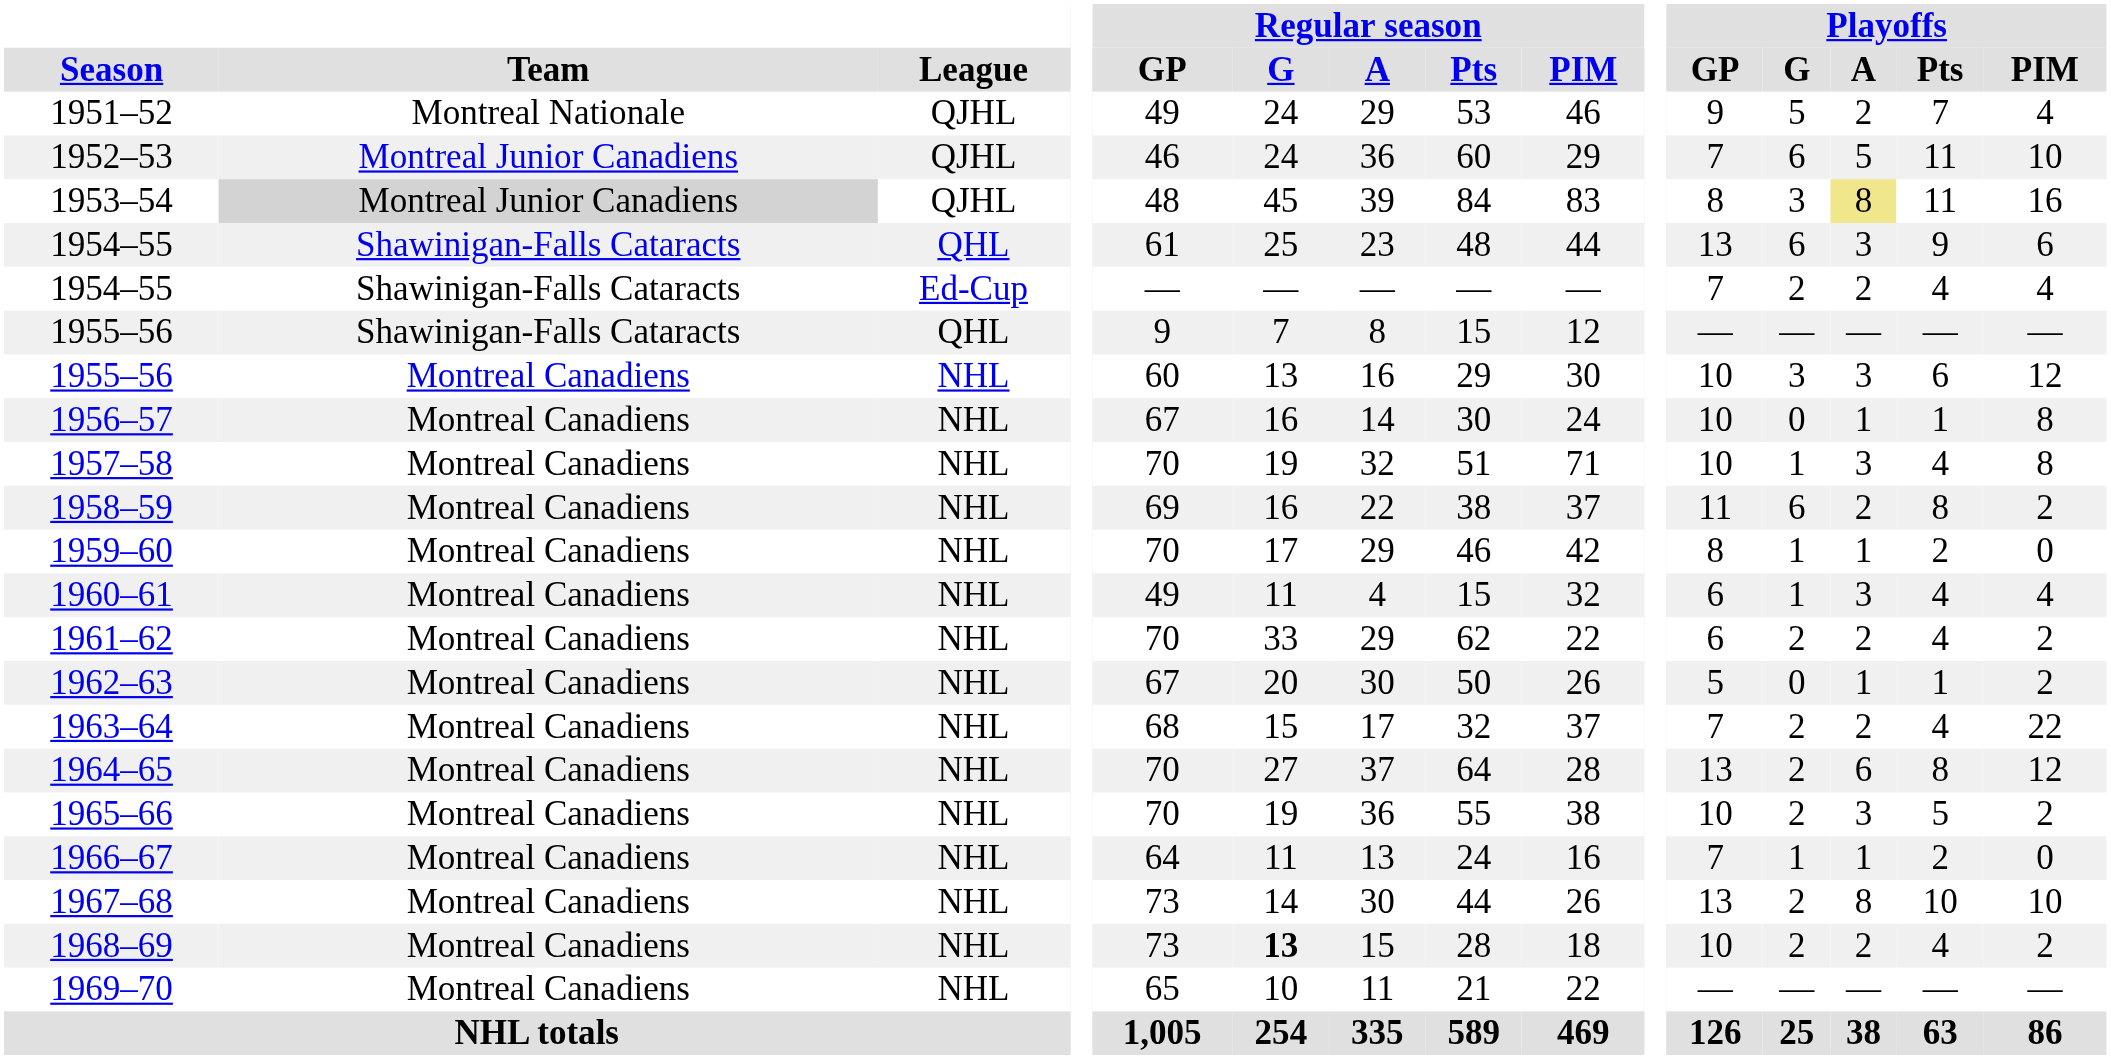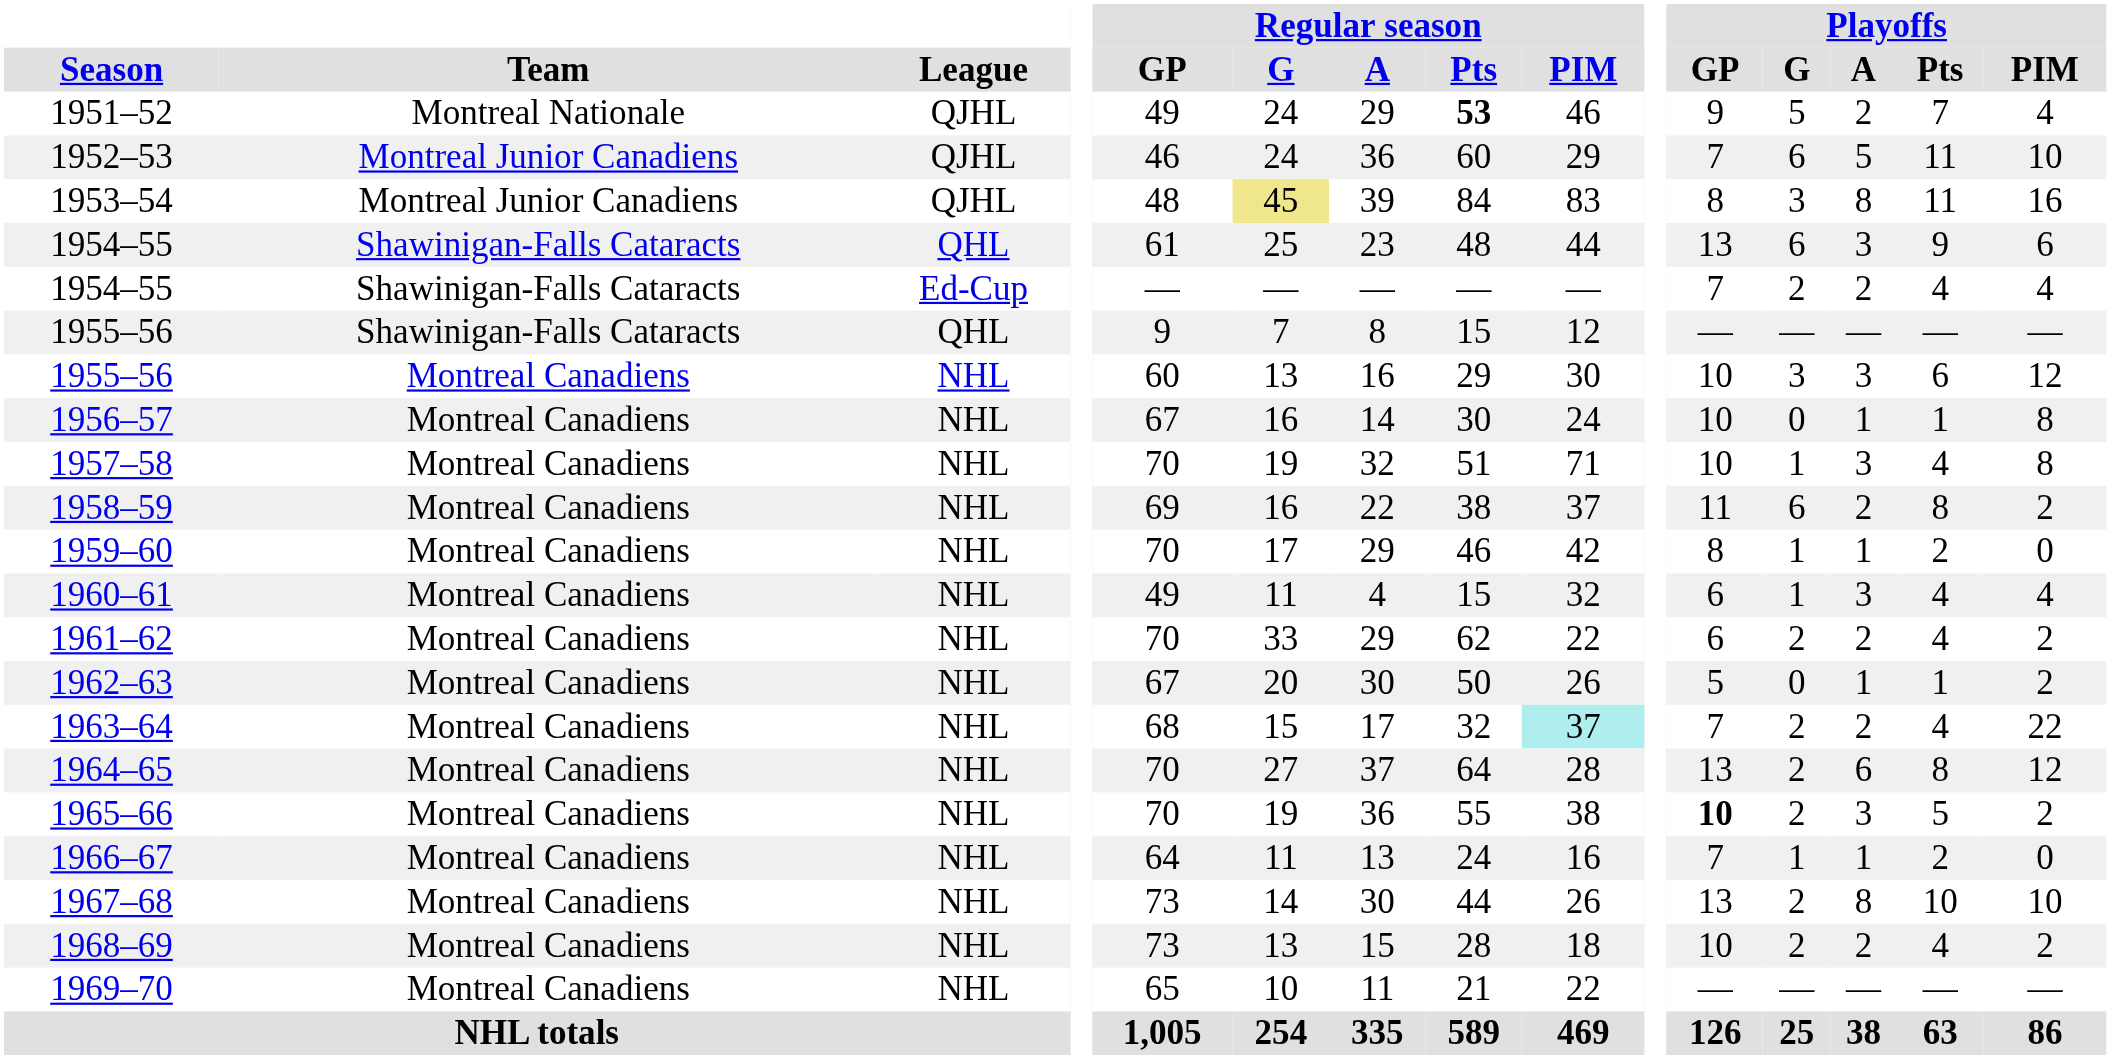(1474, 112) normal -> (1474, 112) bold
(548, 200) lightgrey background -> (548, 200) no background
(1281, 200) no background -> (1281, 200) khaki background
(1864, 200) khaki background -> (1864, 200) no background
(1583, 726) no background -> (1583, 726) paleturquoise background
(1715, 813) normal -> (1715, 813) bold
(1281, 945) bold -> (1281, 945) normal
